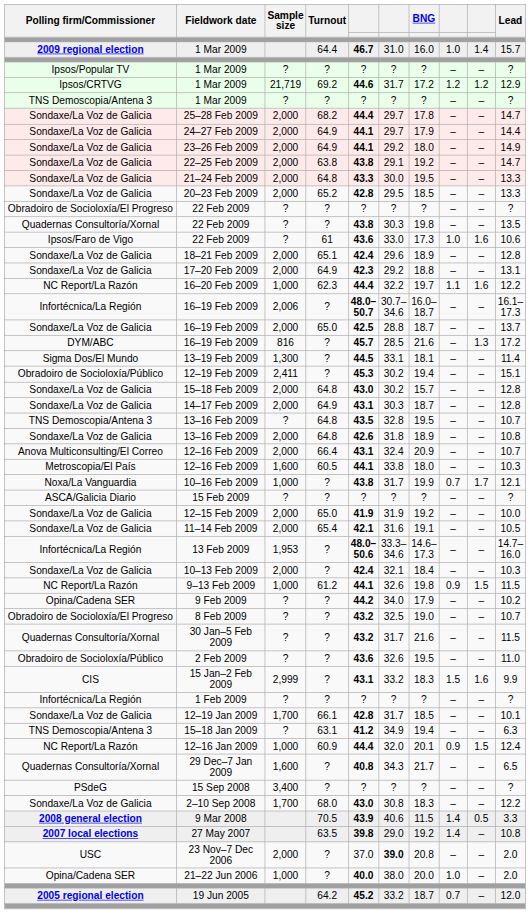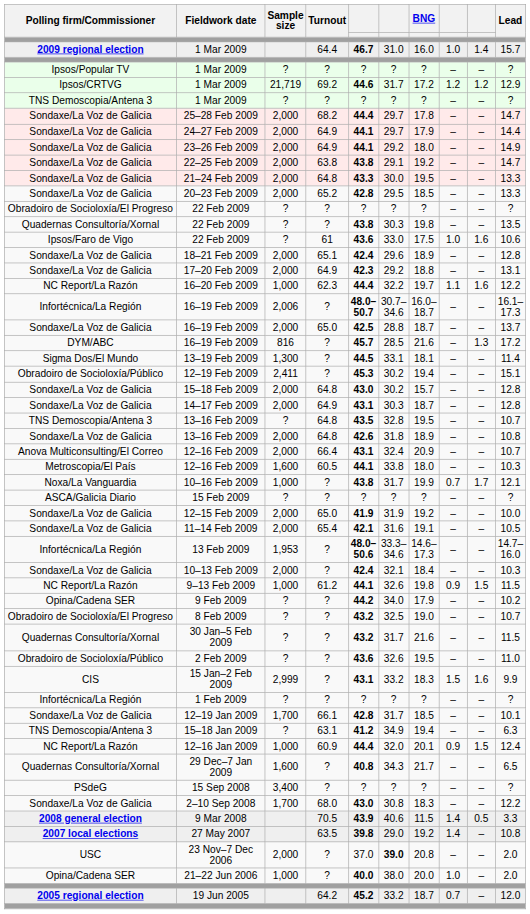(424, 240) 17.3 -> (424, 240) 17.5
